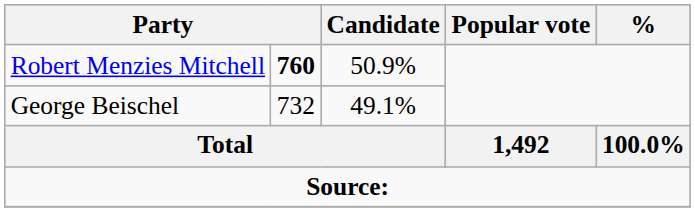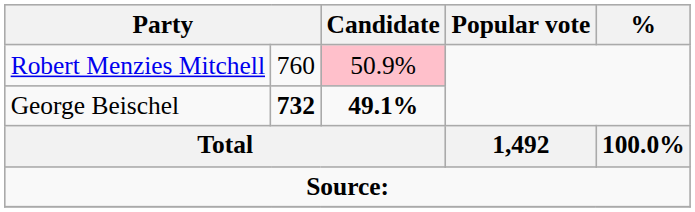(296, 65) bold -> (296, 65) normal
(383, 65) no background -> (383, 65) pink background
(296, 105) normal -> (296, 105) bold
(383, 105) normal -> (383, 105) bold
